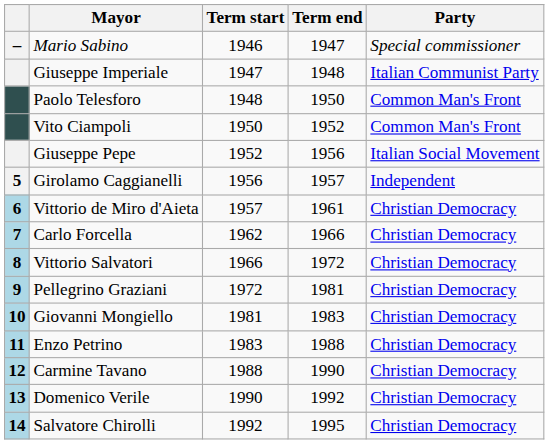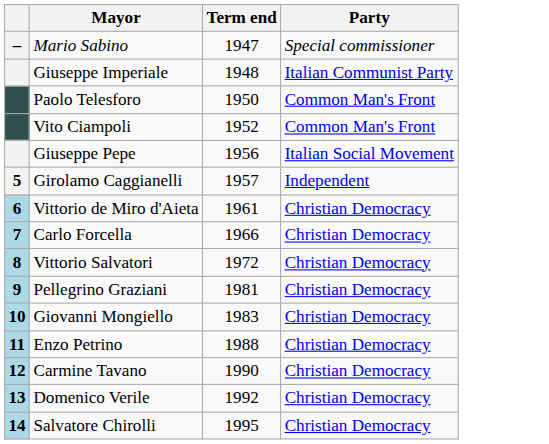- column: (245, 18)
